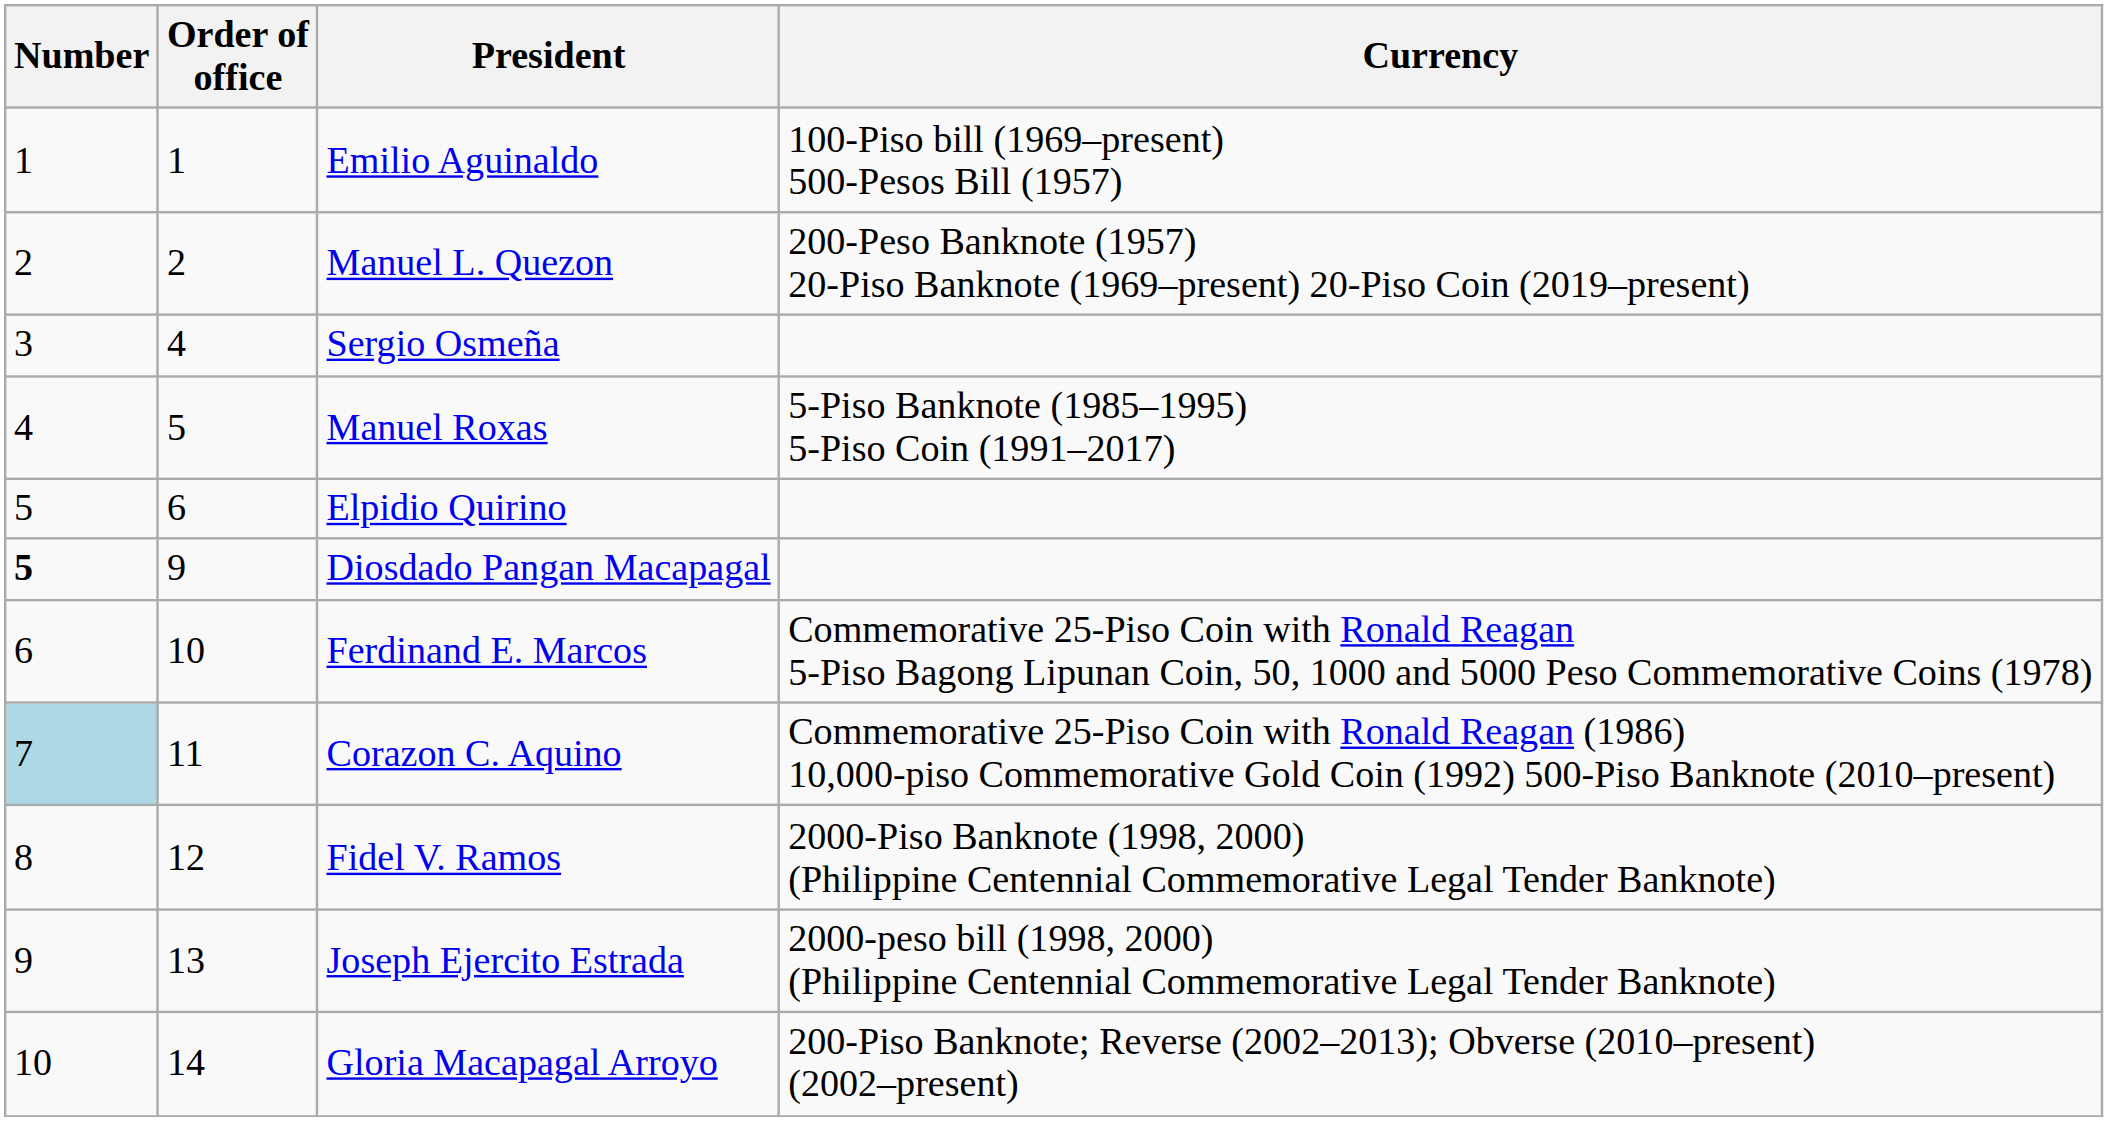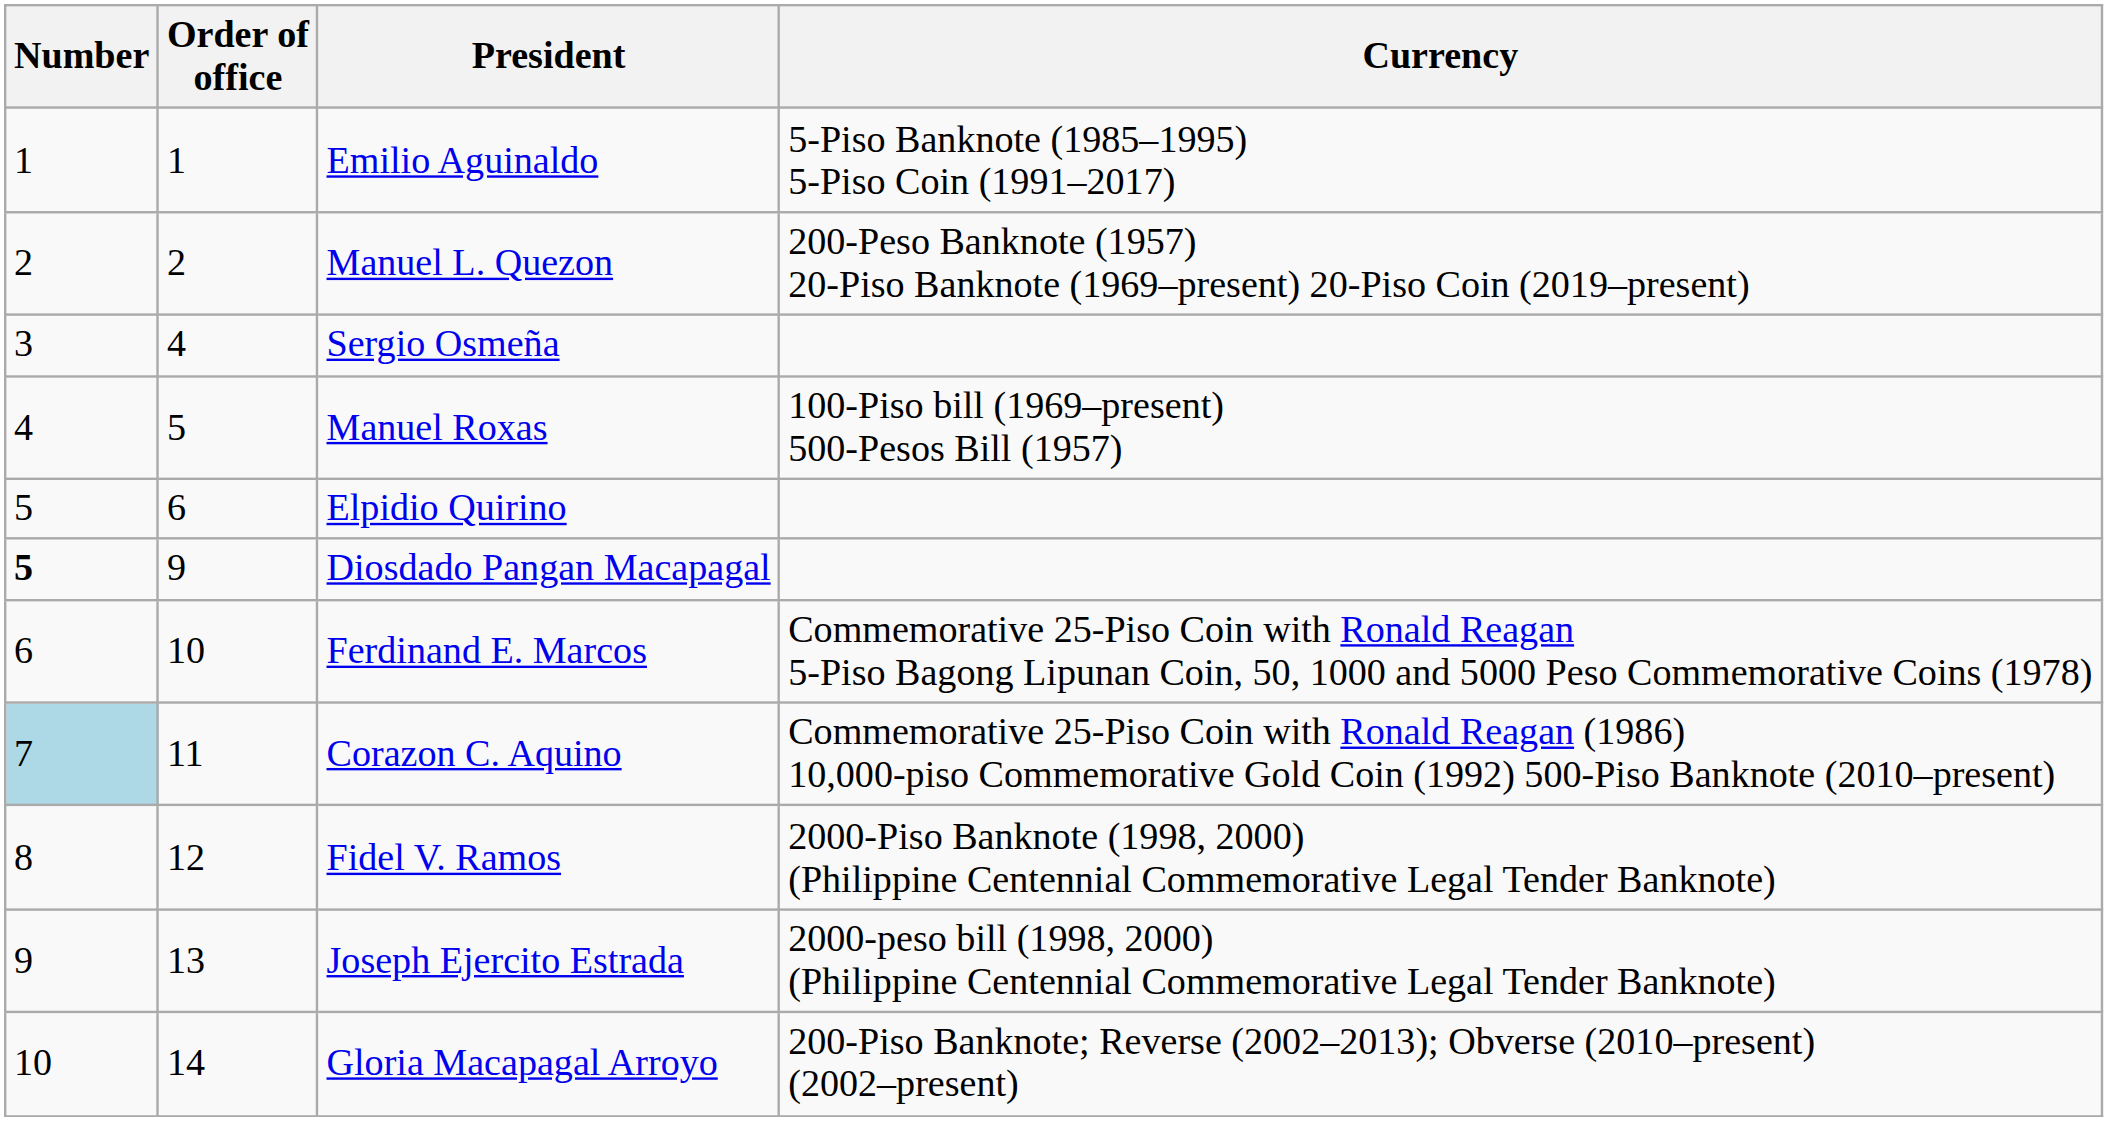(1440, 160) 100-Piso bill (1969–present) 500-Pesos Bill (1957) -> (1440, 160) 5-Piso Banknote (1985–1995) 5-Piso Coin (1991–2017)
(1440, 427) 5-Piso Banknote (1985–1995) 5-Piso Coin (1991–2017) -> (1440, 427) 100-Piso bill (1969–present) 500-Pesos Bill (1957)
